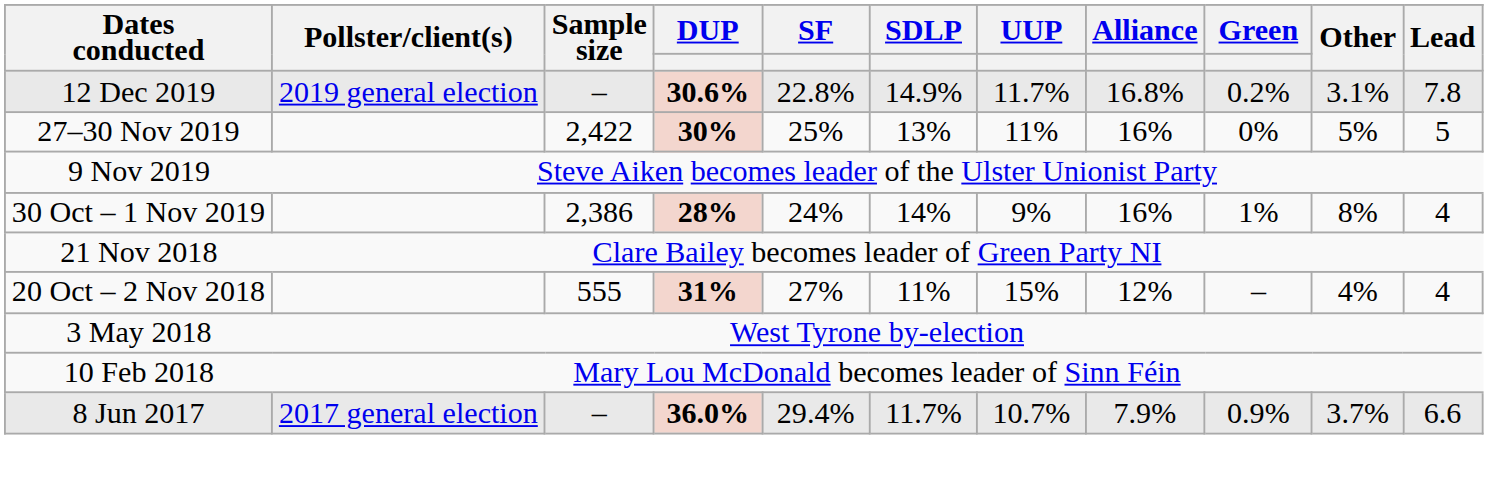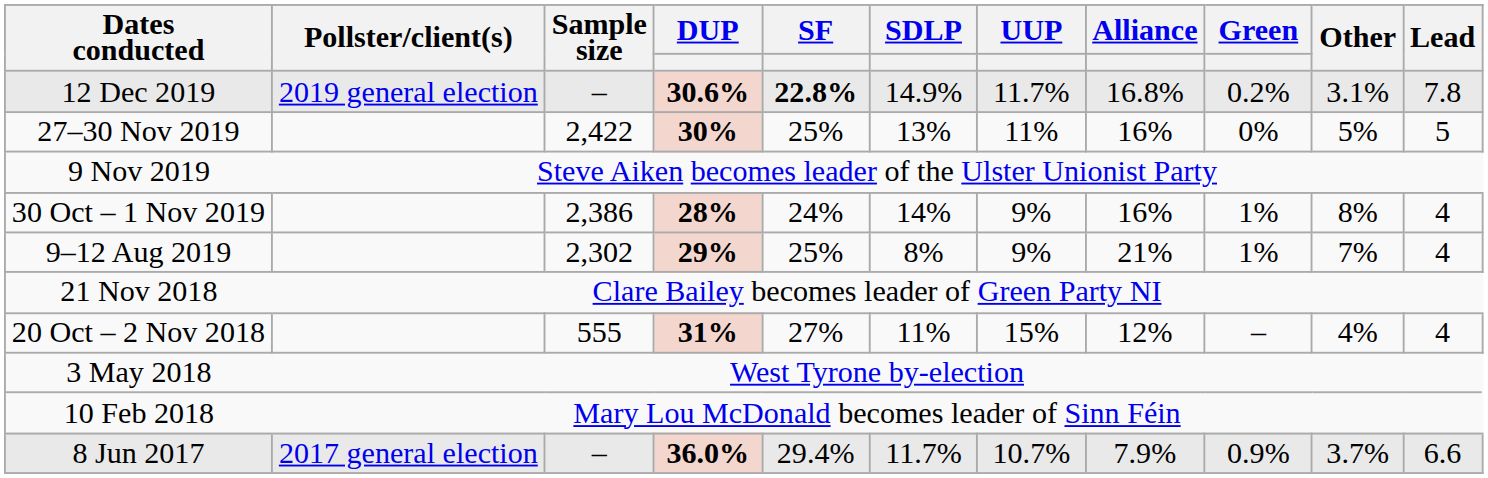(816, 91) normal -> (816, 91) bold
+ row: (138, 251)
